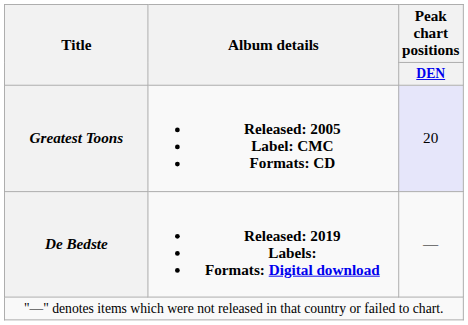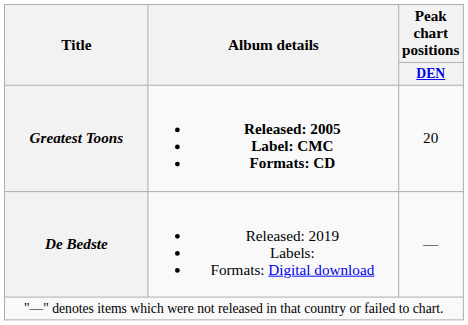(431, 138) lavender background -> (431, 138) no background
(273, 253) bold -> (273, 253) normal
